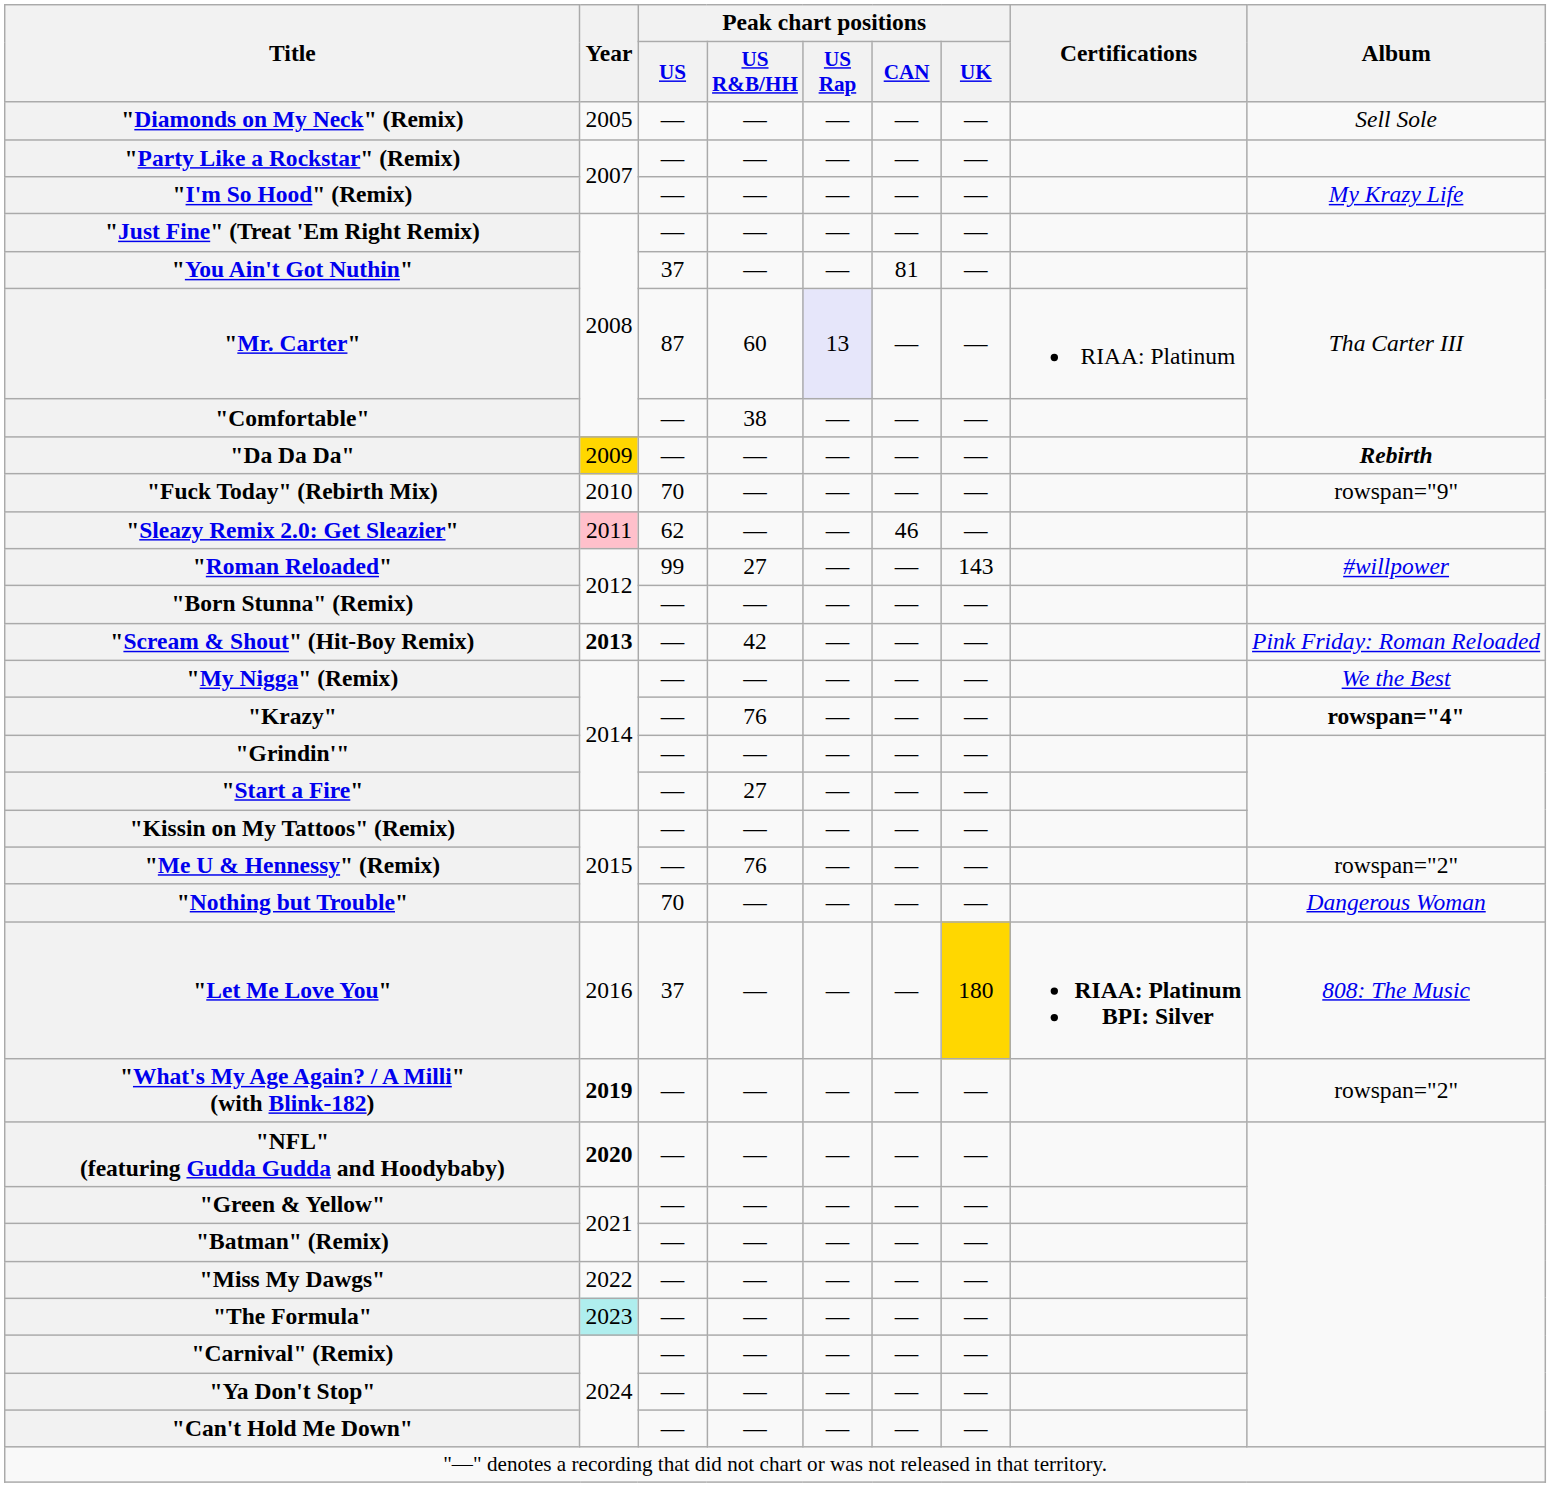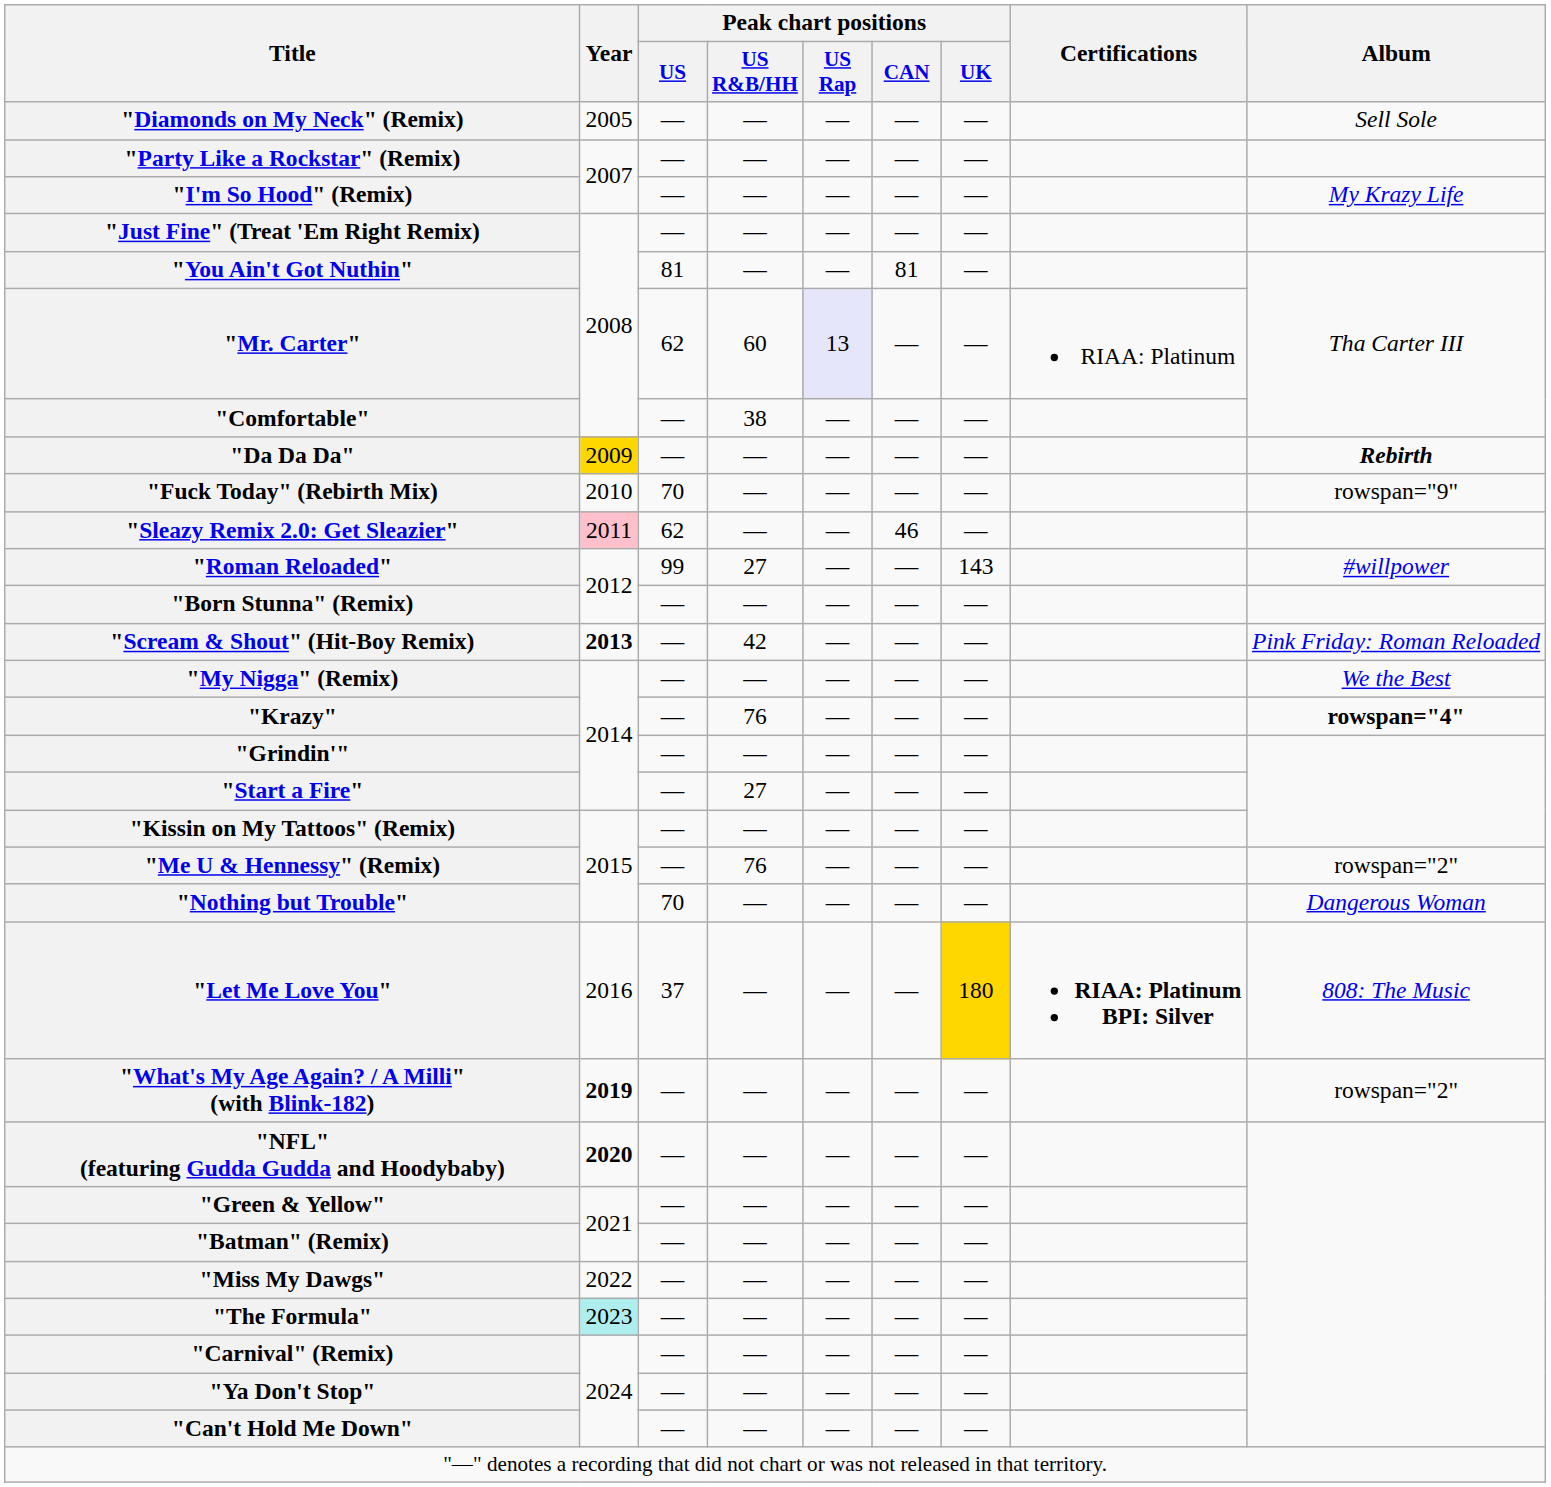(673, 269) 37 -> (673, 269) 81
(673, 343) 87 -> (673, 343) 62
